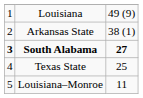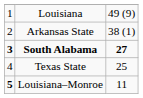(10, 84) normal -> (10, 84) bold
